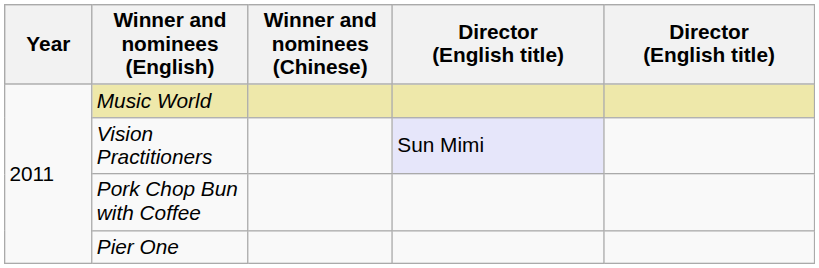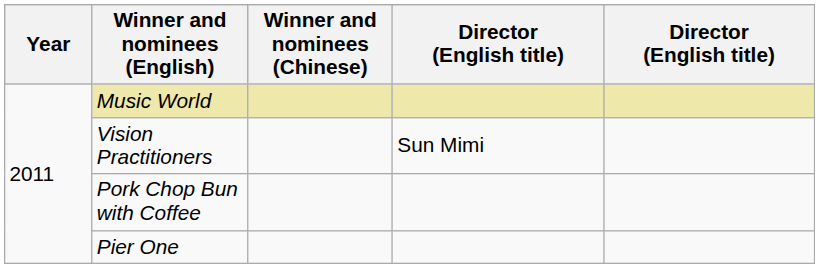(441, 145) lavender background -> (441, 145) no background
